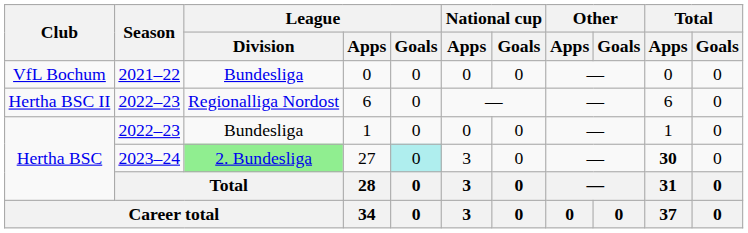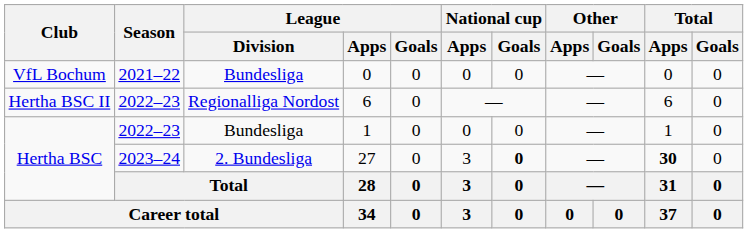(264, 158) lightgreen background -> (264, 158) no background
(416, 158) paleturquoise background -> (416, 158) no background
(519, 158) normal -> (519, 158) bold
